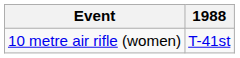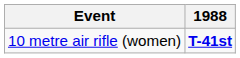(209, 40) normal -> (210, 40) bold
